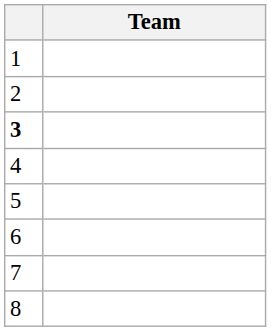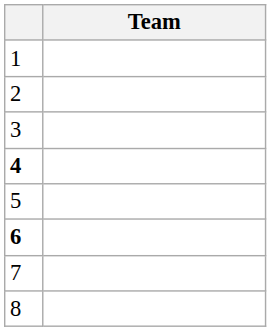(16, 129) bold -> (16, 129) normal
(16, 165) normal -> (16, 165) bold
(16, 237) normal -> (16, 237) bold
